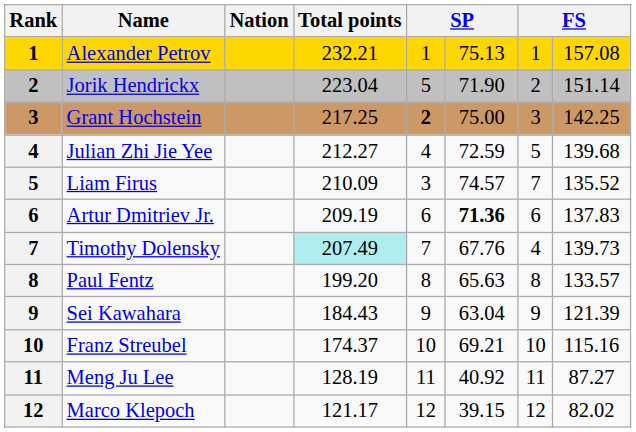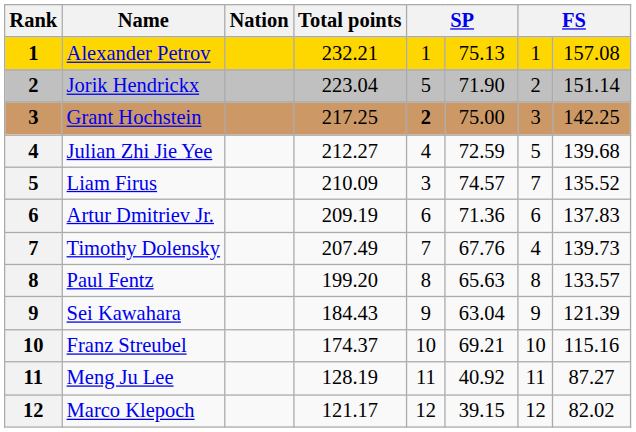(482, 215) bold -> (482, 215) normal
(350, 248) paleturquoise background -> (350, 248) no background
